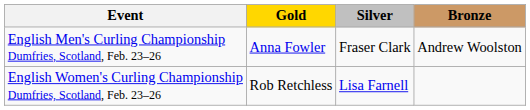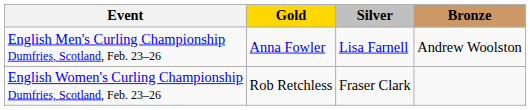(375, 46) Fraser Clark -> (374, 46) Lisa Farnell
(374, 85) Lisa Farnell -> (375, 85) Fraser Clark
